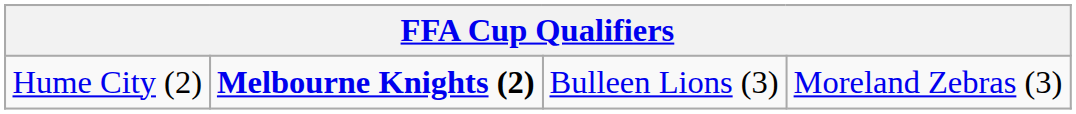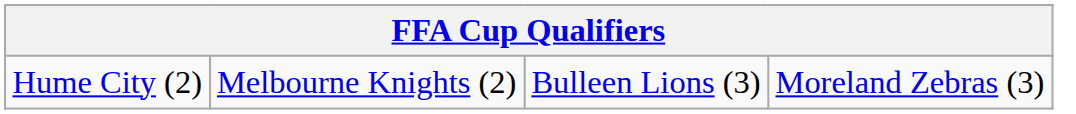(376, 81) bold -> (367, 81) normal
